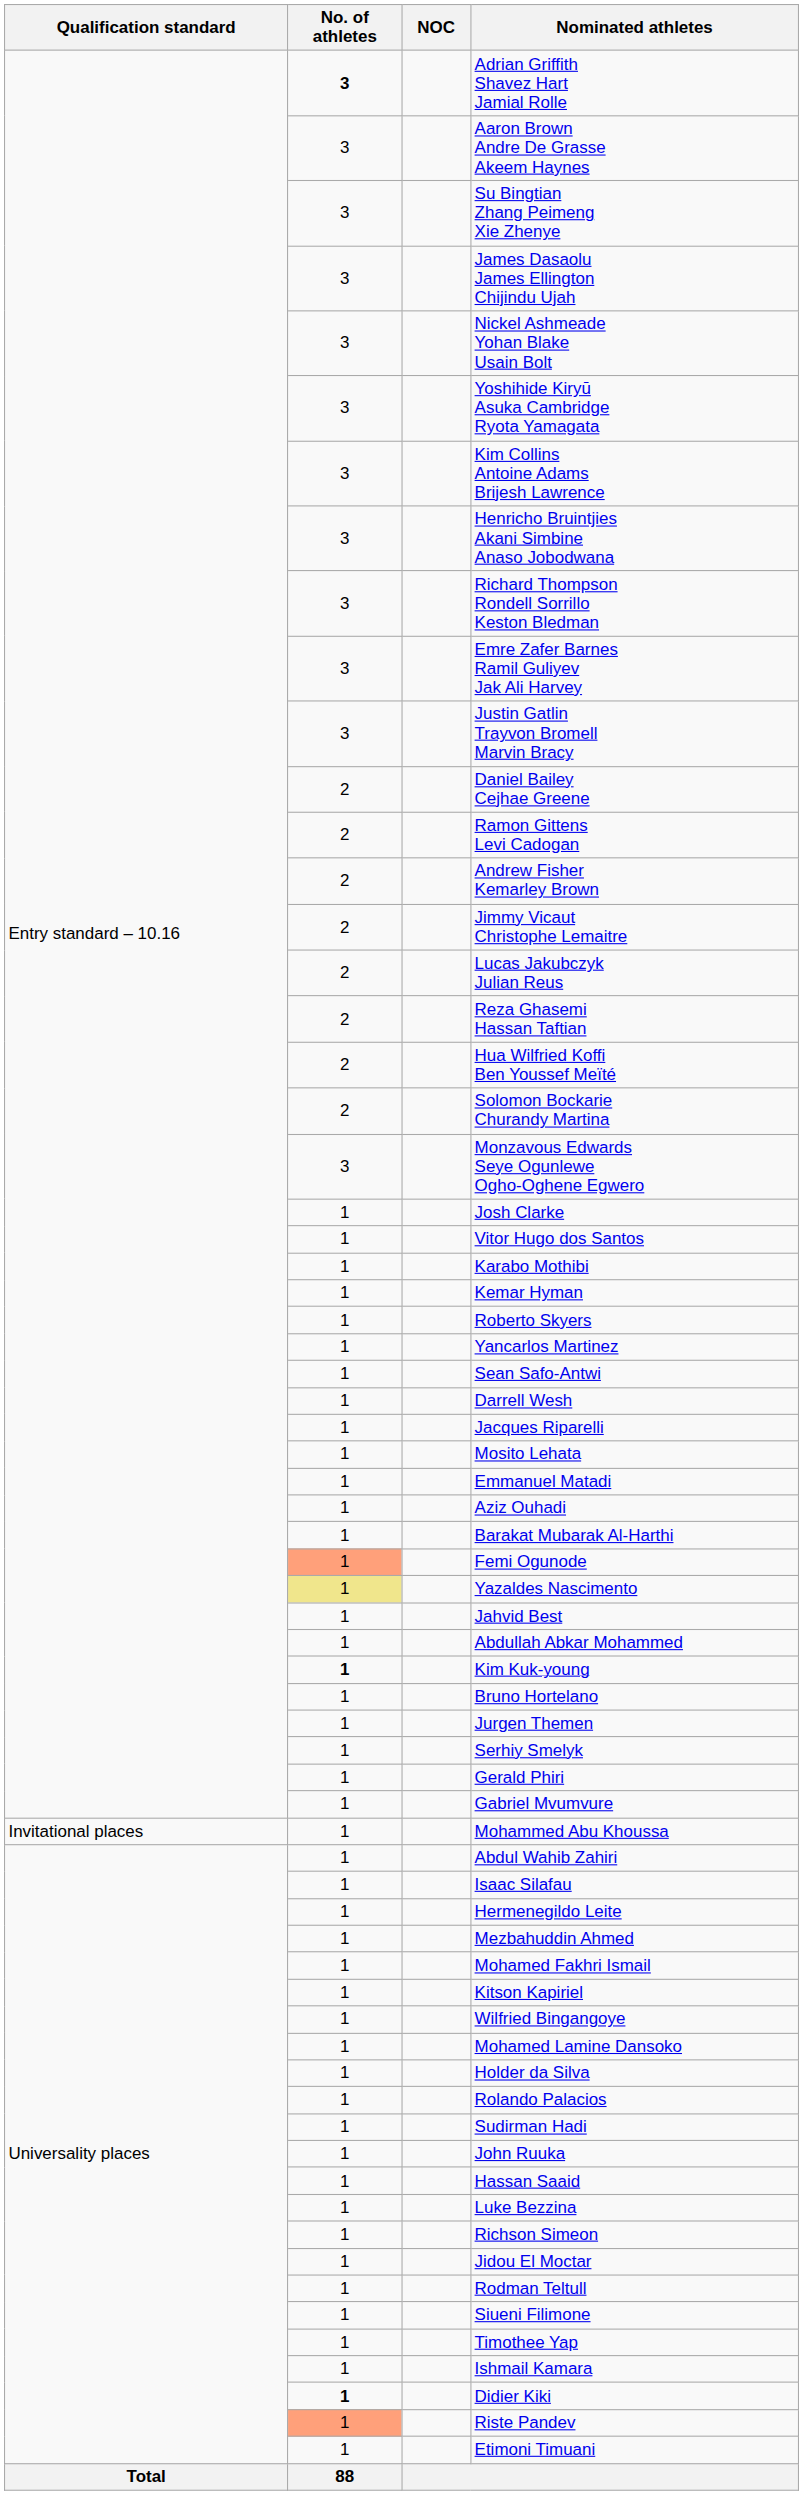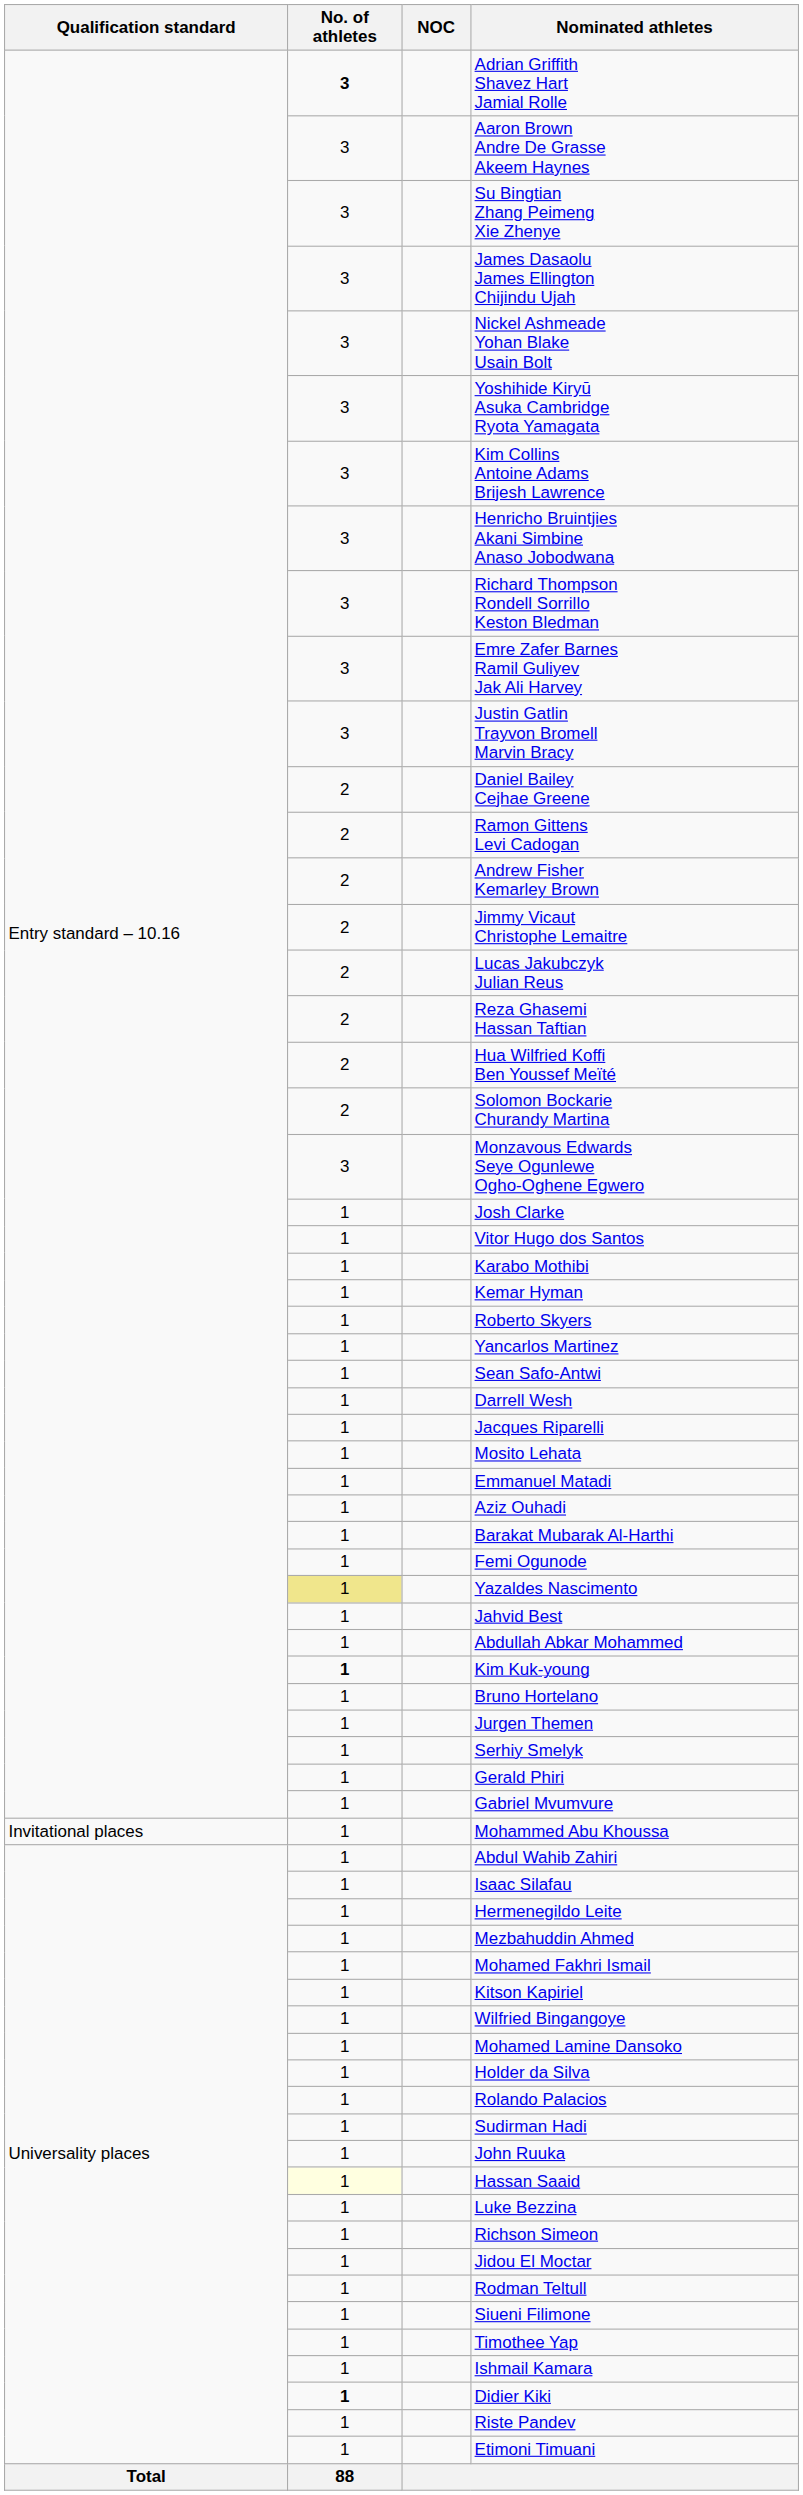(345, 1562) lightsalmon background -> (345, 1562) no background
(345, 2180) no background -> (345, 2180) lightyellow background
(345, 2422) lightsalmon background -> (345, 2422) no background
